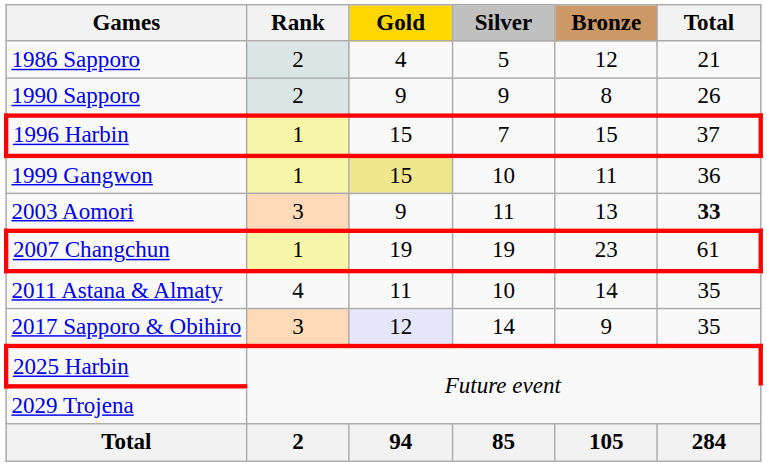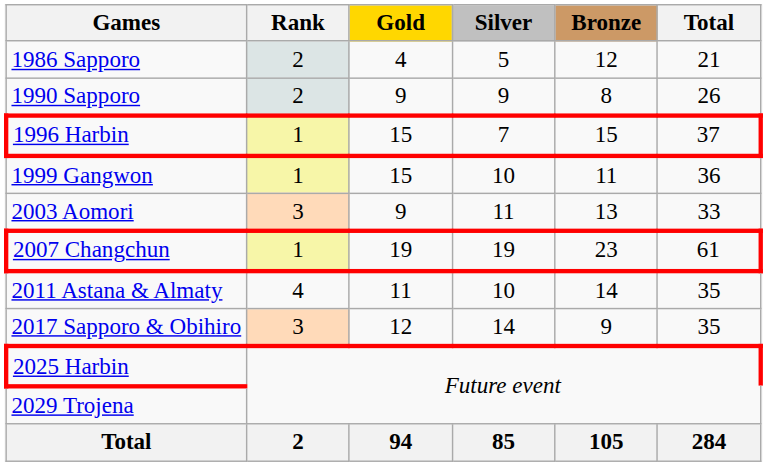(401, 174) khaki background -> (401, 174) no background
(709, 211) bold -> (709, 211) normal
(401, 326) lavender background -> (401, 326) no background
